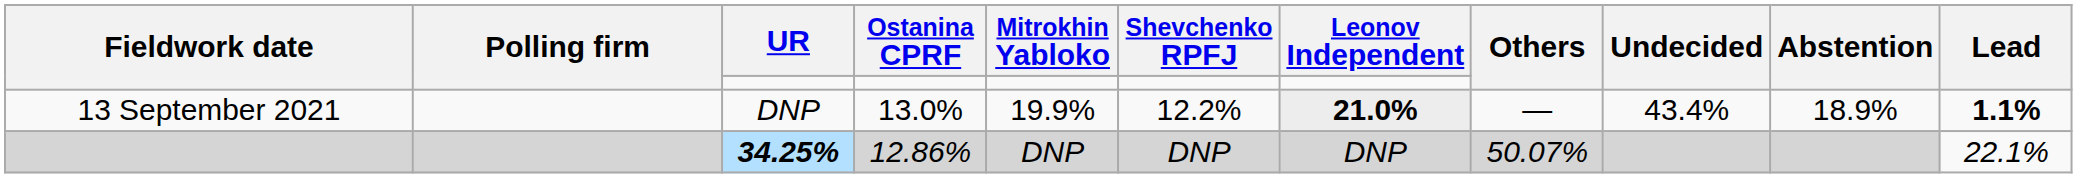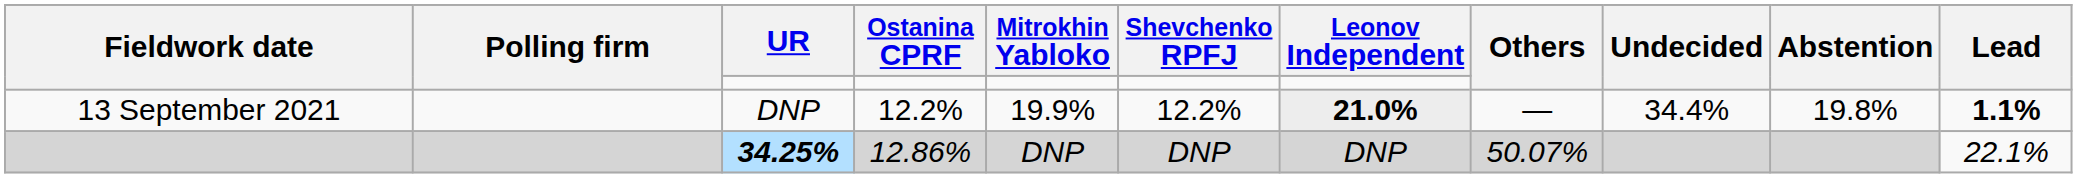(920, 110) 13.0% -> (920, 110) 12.2%
(1687, 110) 43.4% -> (1687, 110) 34.4%
(1855, 110) 18.9% -> (1855, 110) 19.8%
